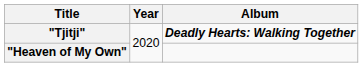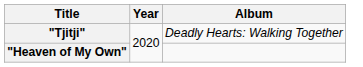(260, 33) bold -> (254, 33) normal
